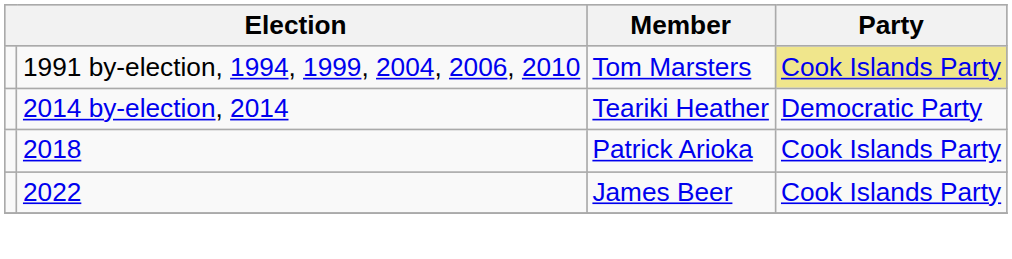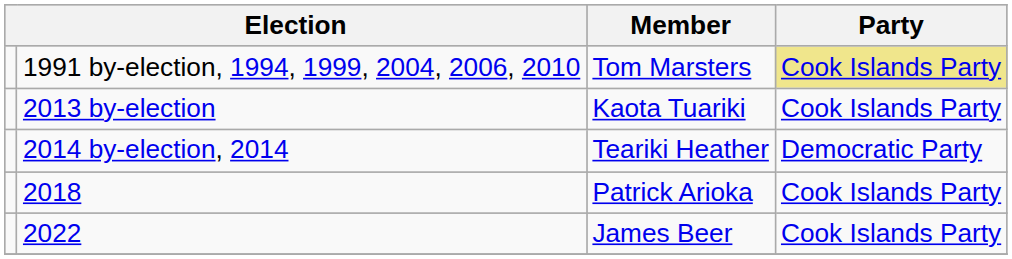+ row: (119, 108)
